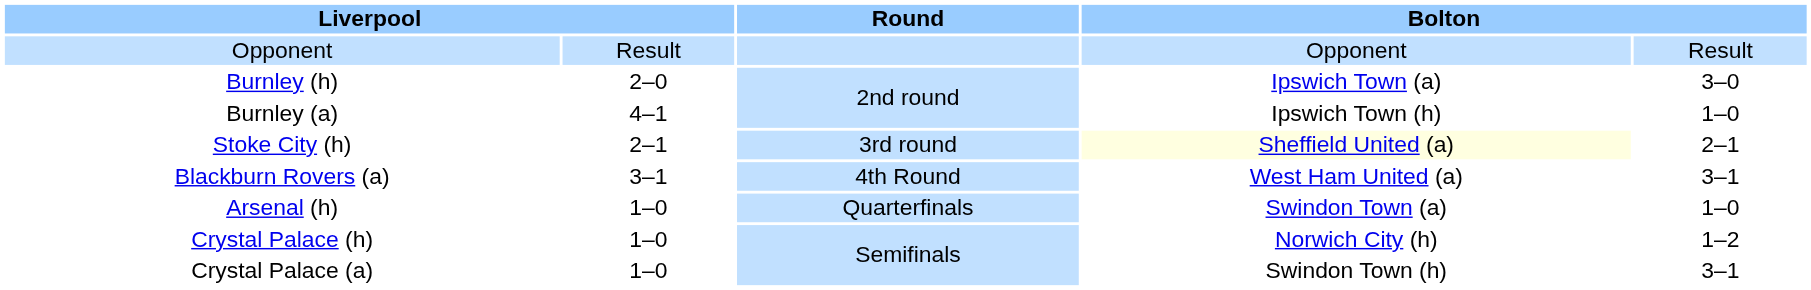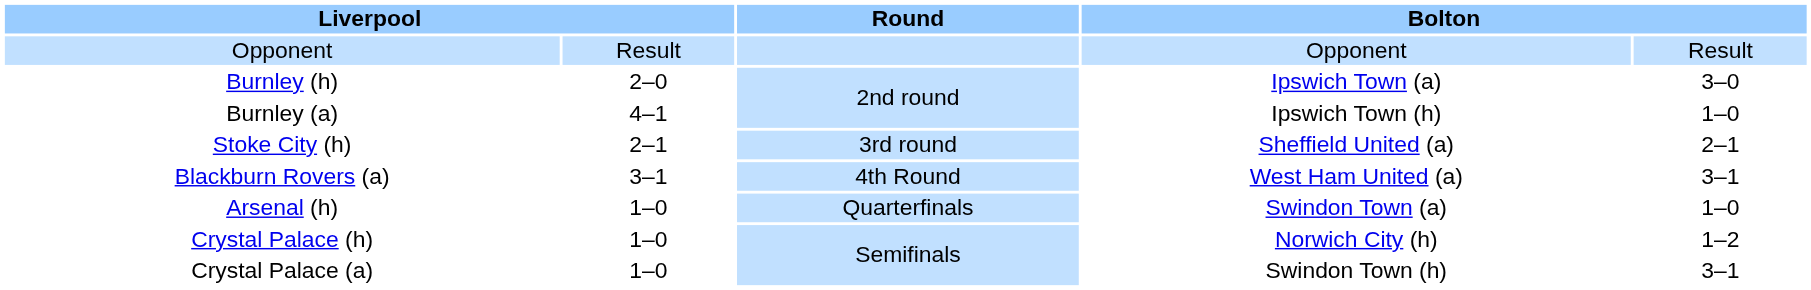(1356, 144) lightyellow background -> (1356, 144) no background
